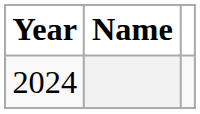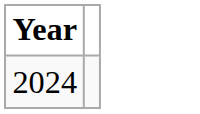- column: (132, 30)
